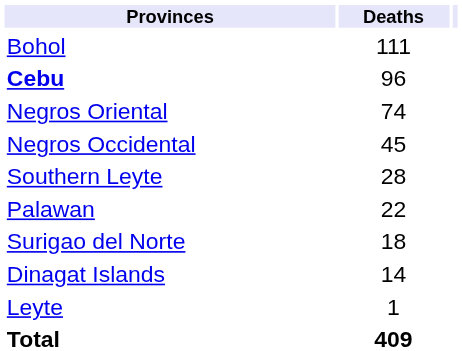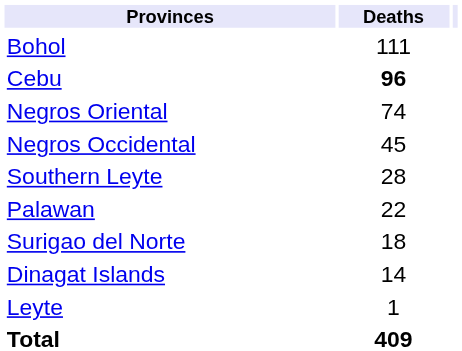(36, 78) bold -> (34, 78) normal
(393, 78) normal -> (393, 78) bold
